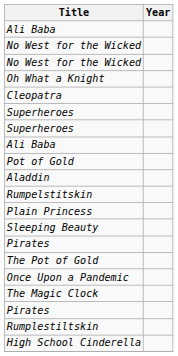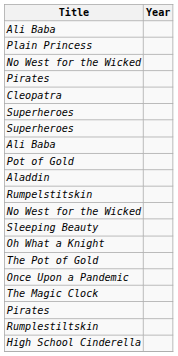(74, 46) No West for the Wicked -> (50, 46) Plain Princess
(56, 79) Oh What a Knight -> (28, 79) Pirates
(50, 211) Plain Princess -> (74, 211) No West for the Wicked
(28, 244) Pirates -> (56, 244) Oh What a Knight
